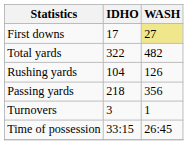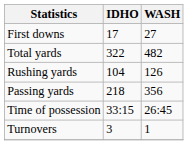(150, 33) khaki background -> (150, 33) no background
rows swapped: (32, 110) <-> (54, 130)
